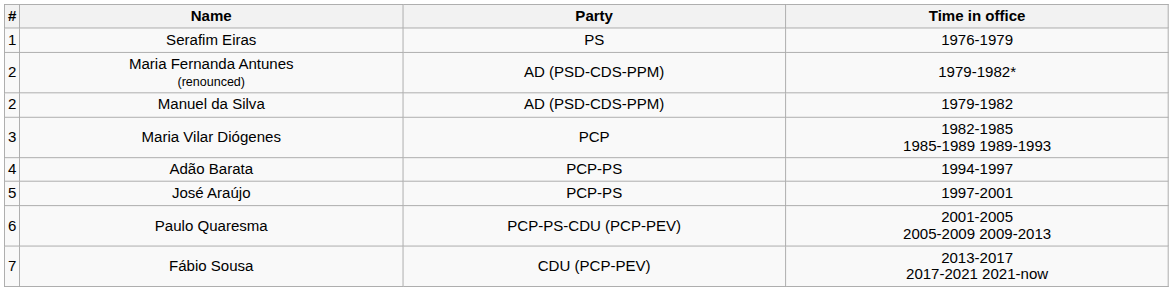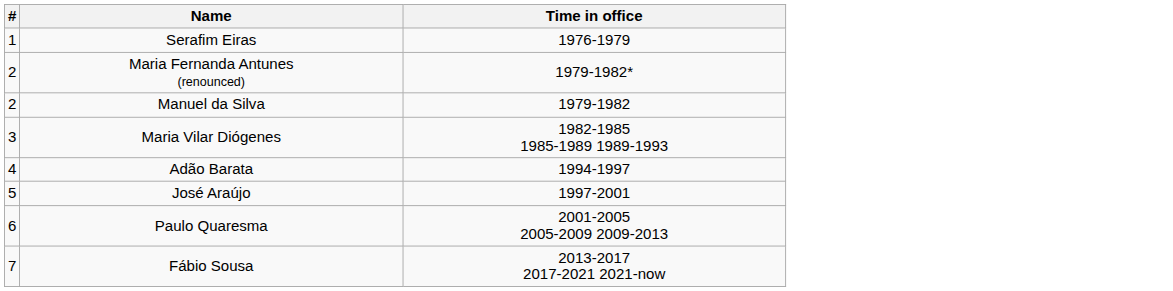- column: (594, 16)
